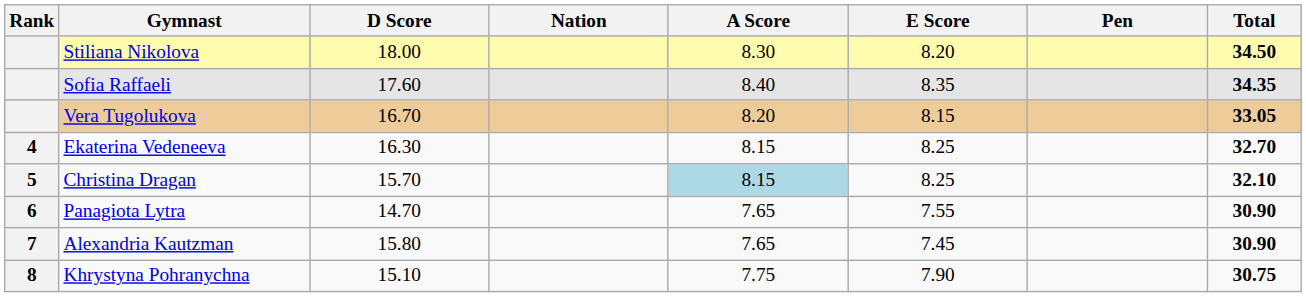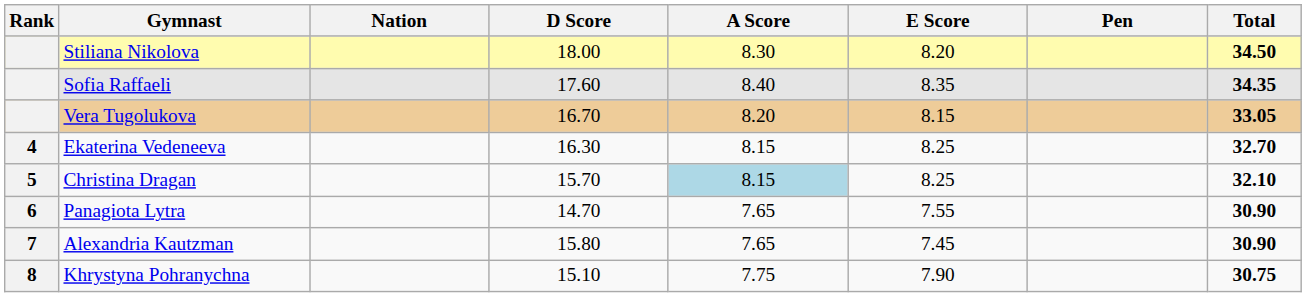columns swapped: (579, 20) <-> (399, 20)
